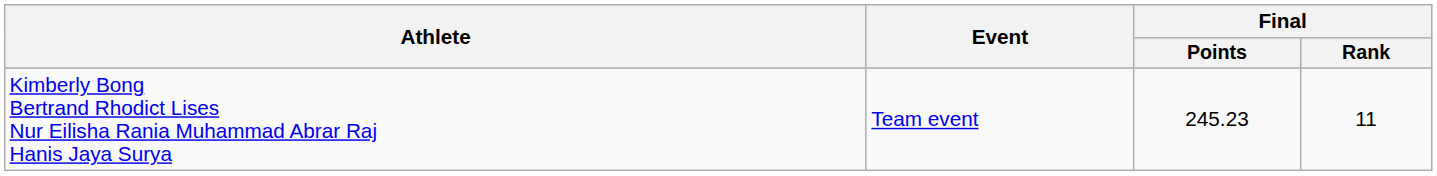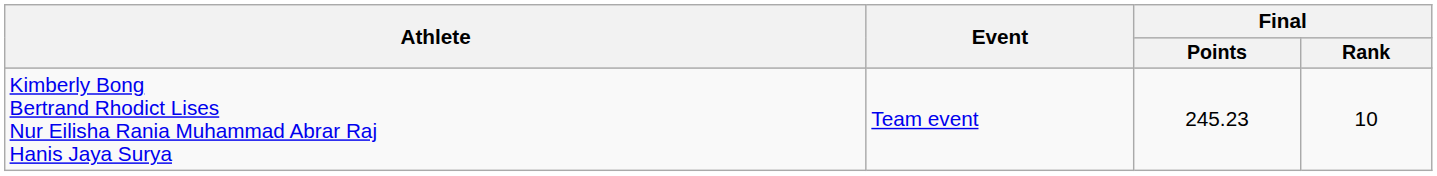(1366, 120) 11 -> (1366, 120) 10
